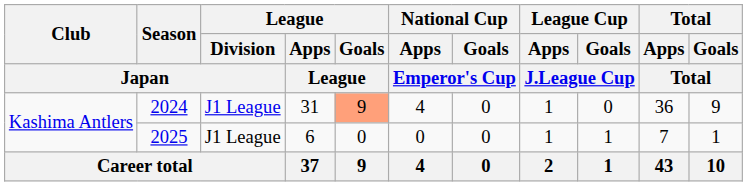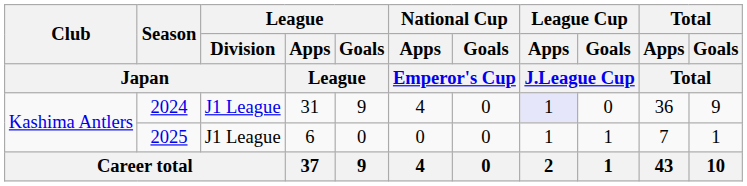(362, 107) lightsalmon background -> (362, 107) no background
(549, 107) no background -> (549, 107) lavender background
